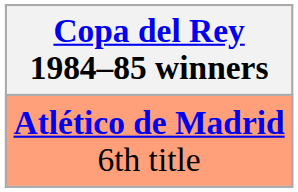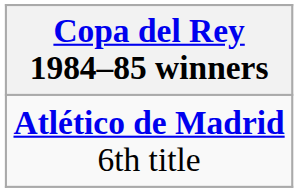(149, 140) lightsalmon background -> (149, 140) no background
